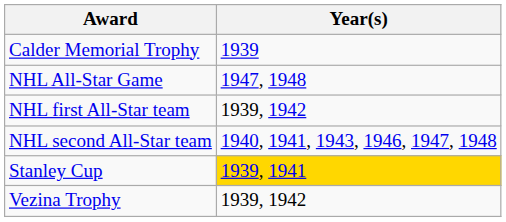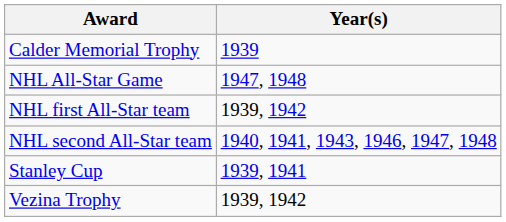(263, 170) gold background -> (263, 170) no background
